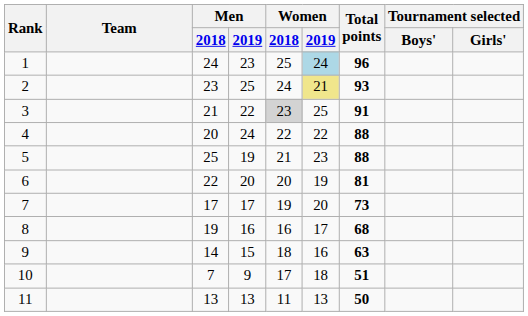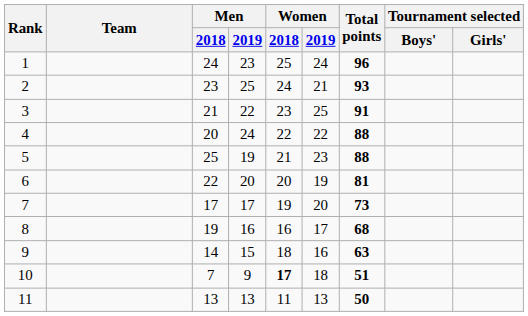(321, 63) lightblue background -> (321, 63) no background
(321, 87) khaki background -> (321, 87) no background
(284, 110) lightgrey background -> (284, 110) no background
(284, 275) normal -> (284, 275) bold
